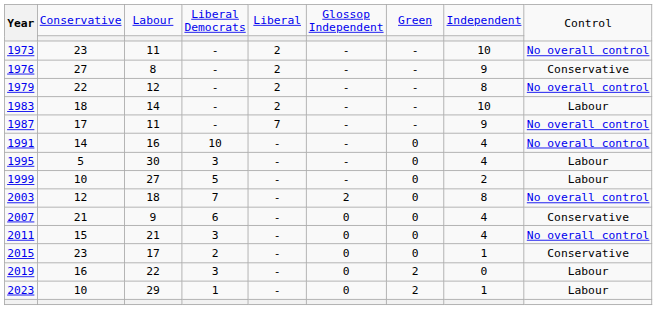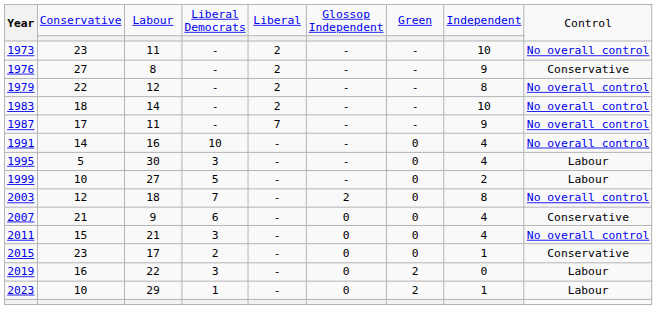(588, 106) Labour -> (588, 106) No overall control
